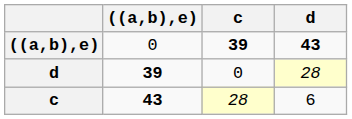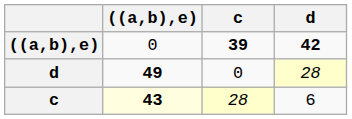(310, 46) 43 -> (310, 46) 42
(152, 73) 39 -> (152, 73) 49
(152, 100) no background -> (152, 100) lightyellow background
